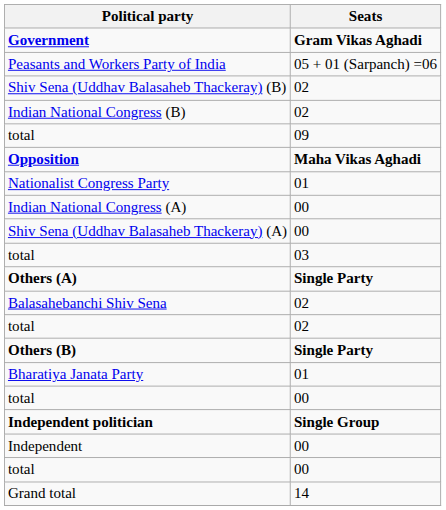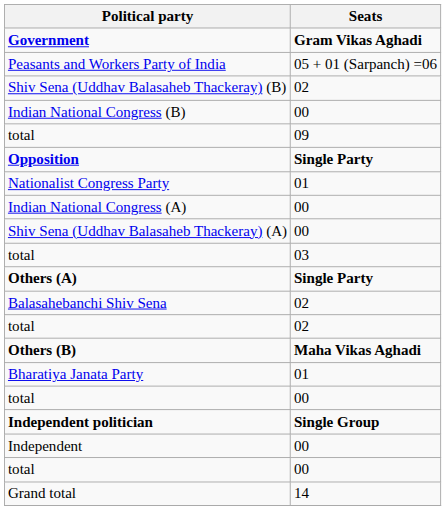(302, 111) 02 -> (302, 111) 00
(358, 159) Maha Vikas Aghadi -> (333, 159) Single Party
(333, 350) Single Party -> (358, 350) Maha Vikas Aghadi
